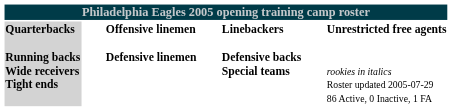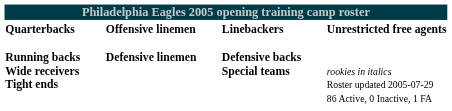(43, 57) lightgrey background -> (43, 57) no background
